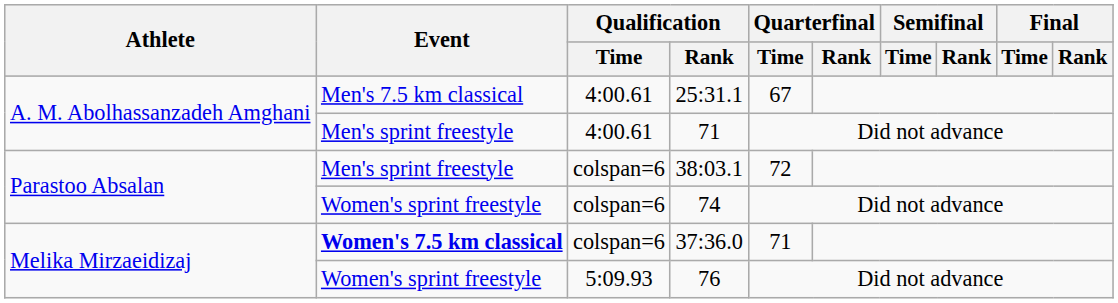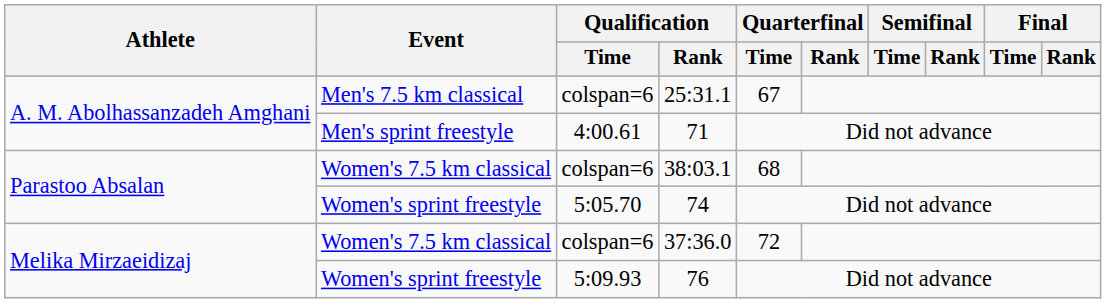(619, 94) 4:00.61 -> (608, 94) colspan=6
(417, 168) Men's sprint freestyle -> (436, 168) Women's 7.5 km classical
(780, 168) 72 -> (769, 168) 68
(619, 205) colspan=6 -> (608, 205) 5:05.70
(442, 242) bold -> (436, 242) normal
(780, 242) 71 -> (769, 242) 72
